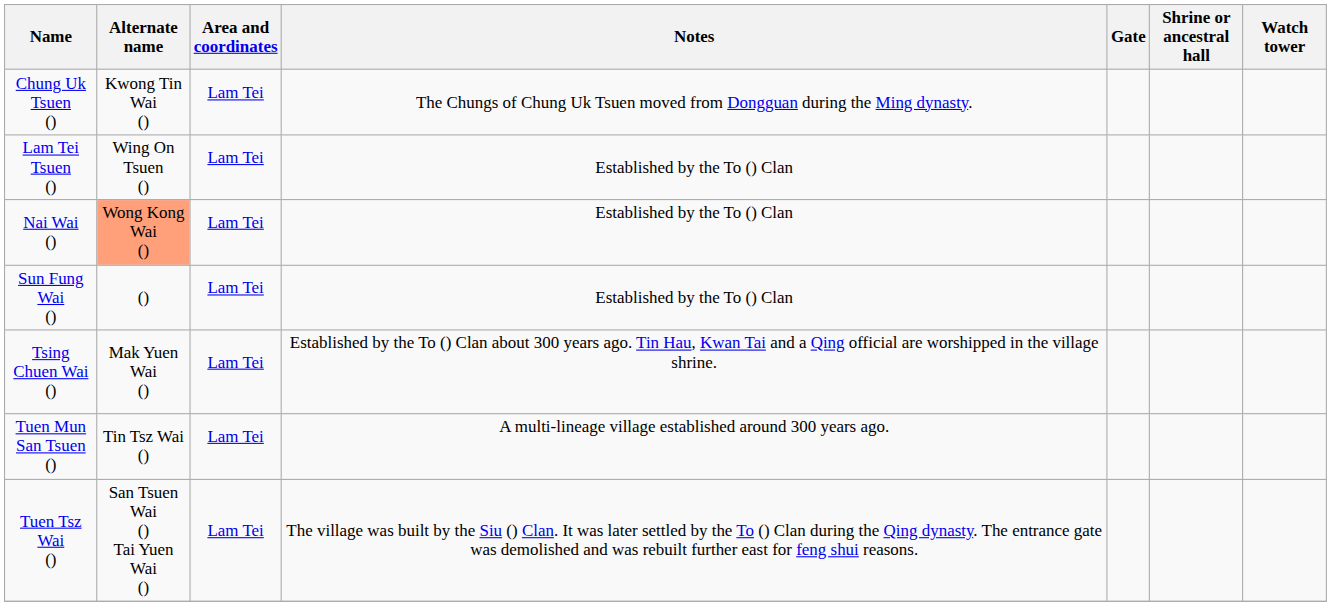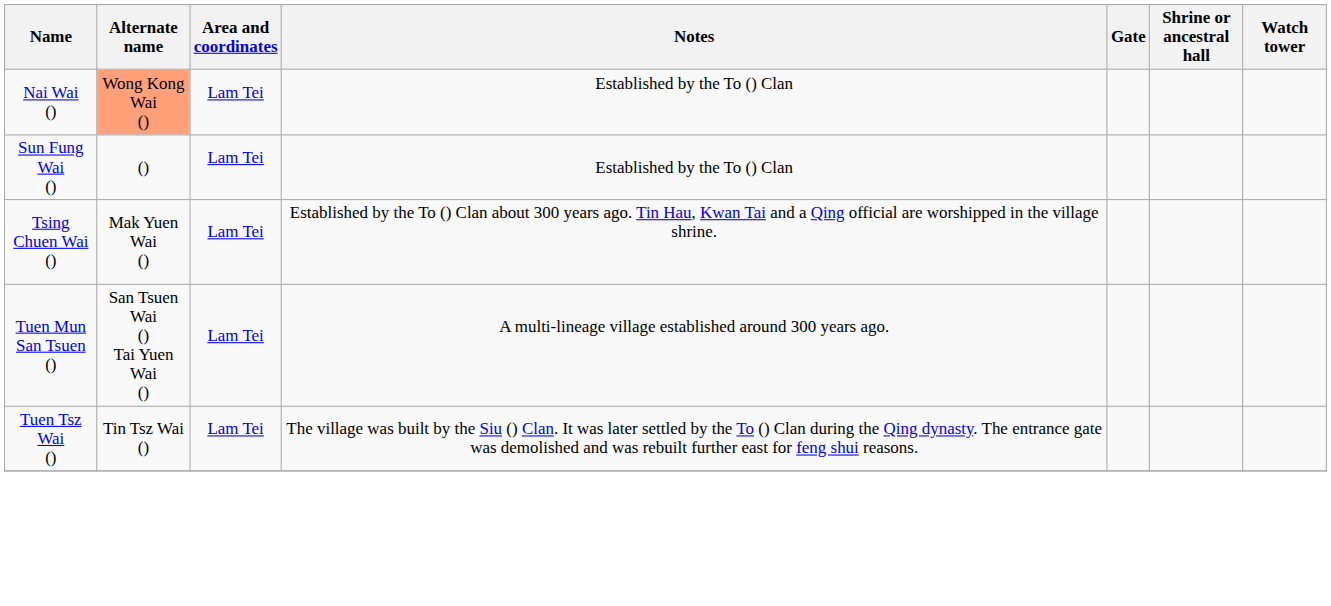- row: (51, 102)
- row: (51, 167)
(143, 446) Tin Tsz Wai () -> (143, 344) San Tsuen Wai () Tai Yuen Wai ()
(143, 540) San Tsuen Wai () Tai Yuen Wai () -> (143, 438) Tin Tsz Wai ()
